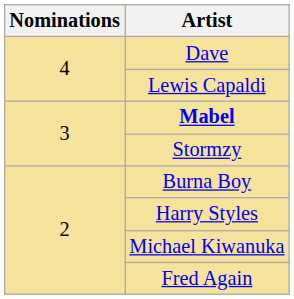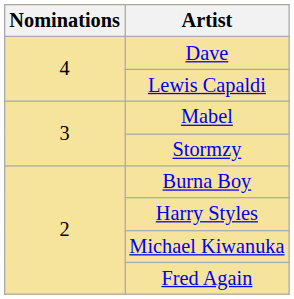(207, 117) bold -> (207, 117) normal
